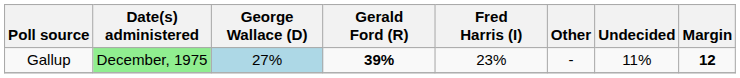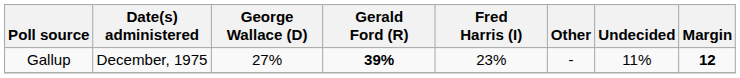(152, 60) lightgreen background -> (152, 60) no background
(267, 60) lightblue background -> (267, 60) no background
